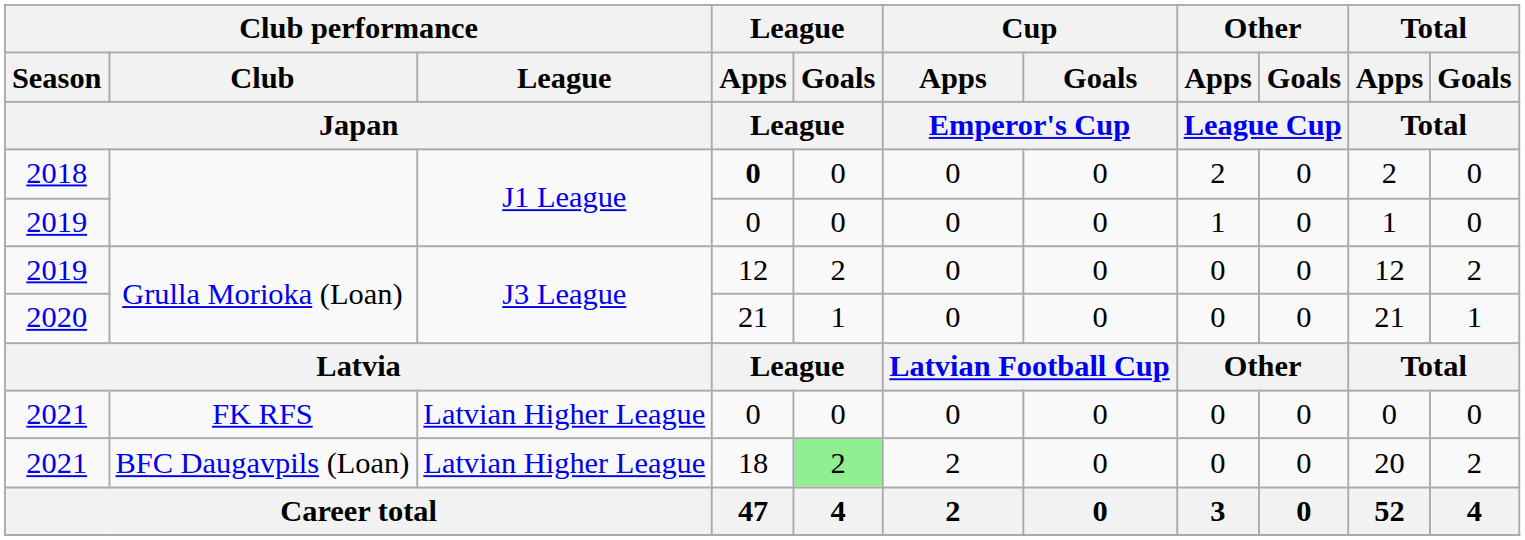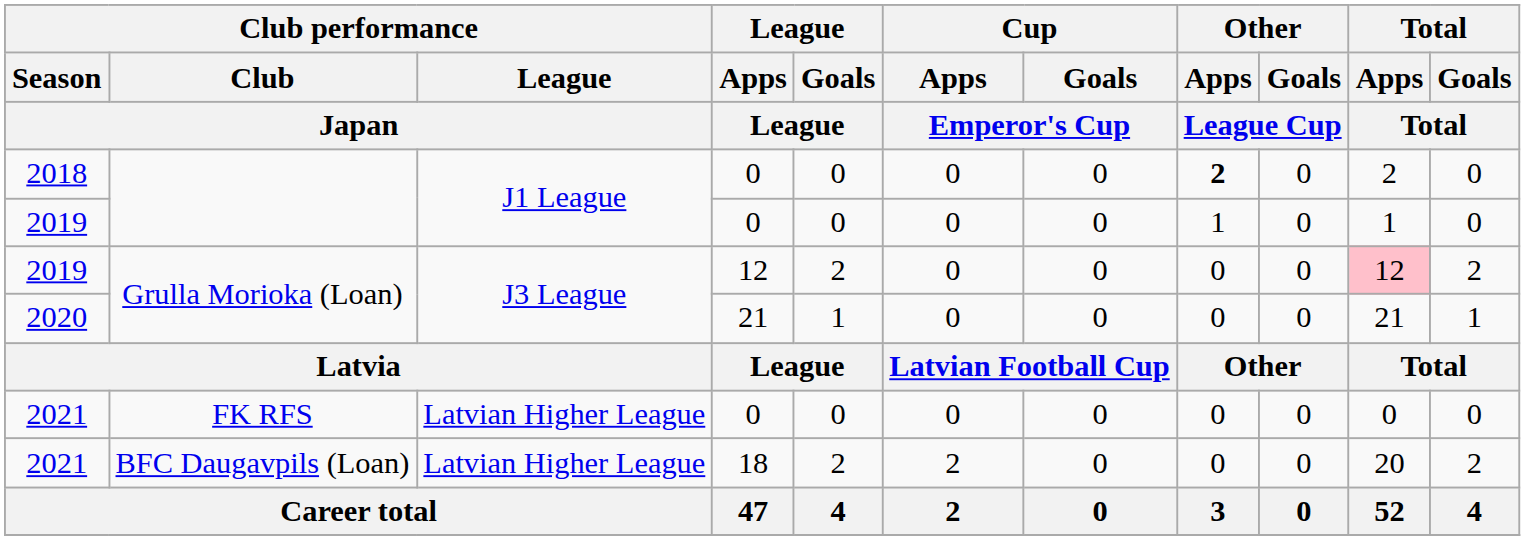(753, 173) bold -> (753, 173) normal
(1218, 173) normal -> (1218, 173) bold
(1389, 269) no background -> (1389, 269) pink background
(838, 462) lightgreen background -> (838, 462) no background
